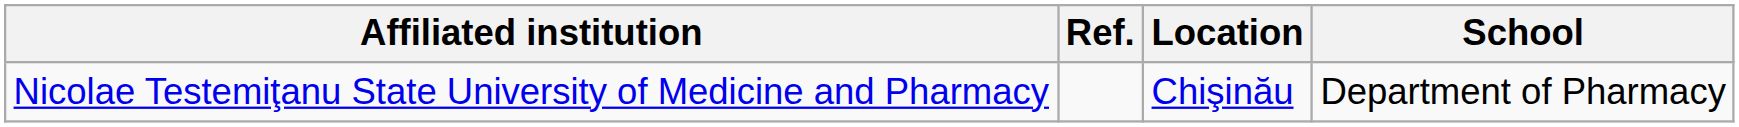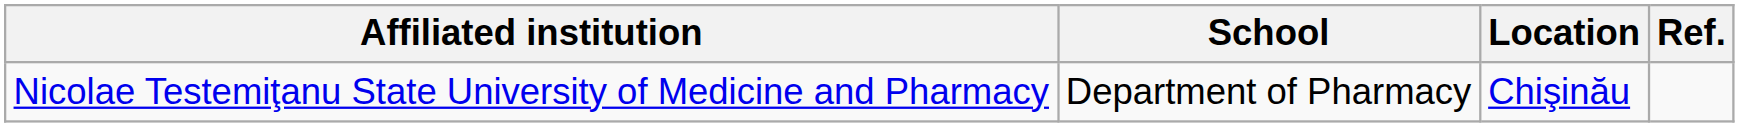columns swapped: (1523, 33) <-> (1100, 33)
